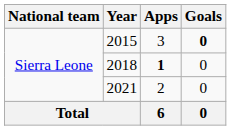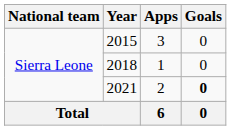(203, 40) bold -> (203, 40) normal
(161, 64) bold -> (161, 64) normal
(203, 88) normal -> (203, 88) bold
